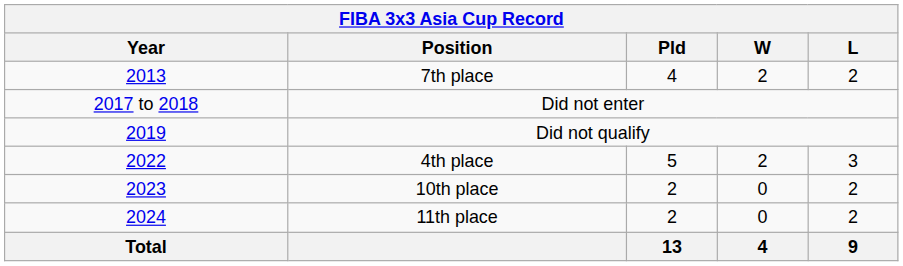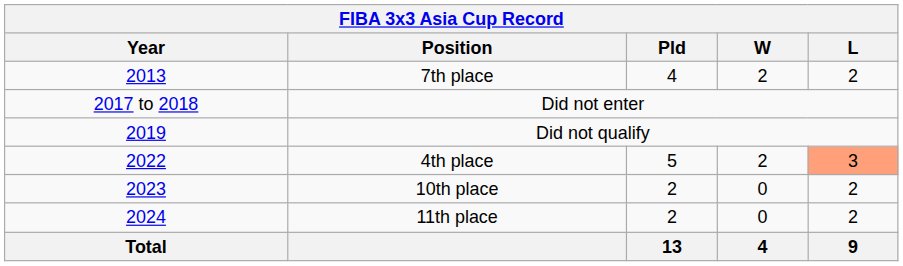(853, 161) no background -> (853, 161) lightsalmon background
